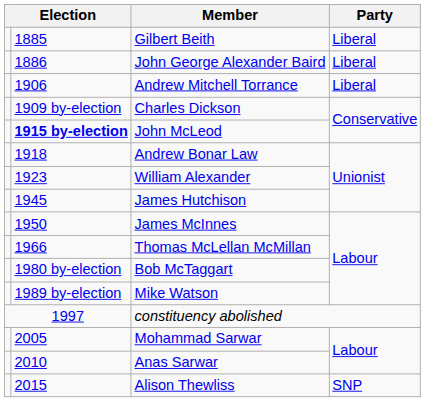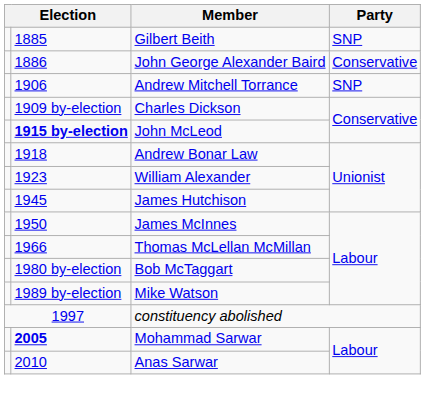(354, 39) Liberal -> (347, 39) SNP
(354, 62) Liberal -> (375, 62) Conservative
(354, 85) Liberal -> (347, 85) SNP
(31, 339) normal -> (31, 339) bold
- row: (185, 385)
